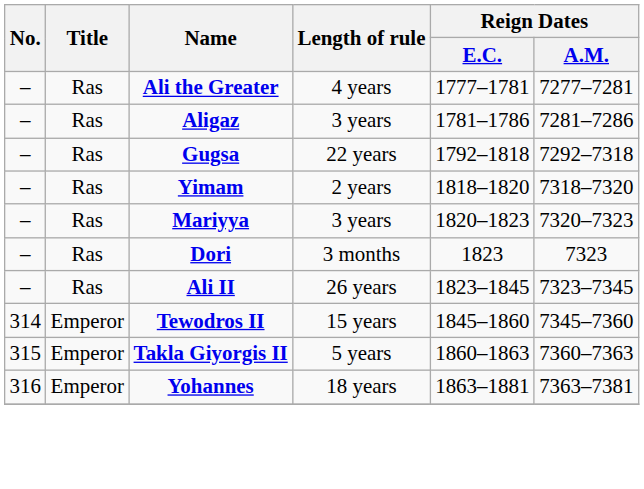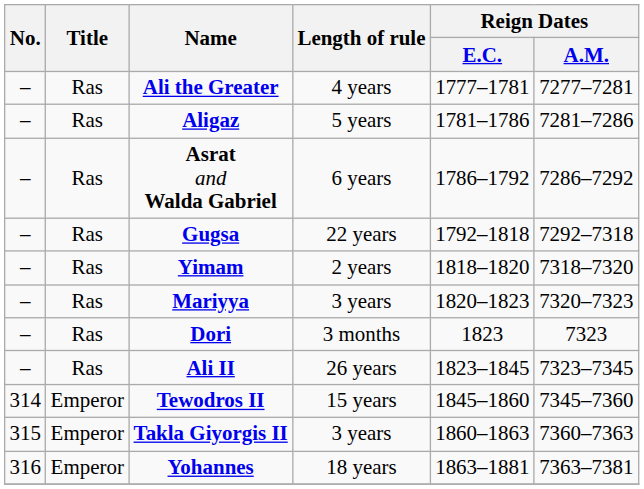(361, 120) 3 years -> (361, 120) 5 years
+ row: (211, 177)
(361, 353) 5 years -> (361, 433) 3 years
